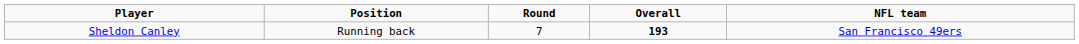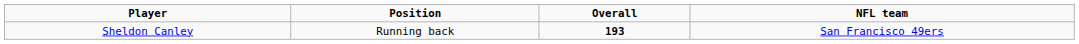- column: (539, 13)
